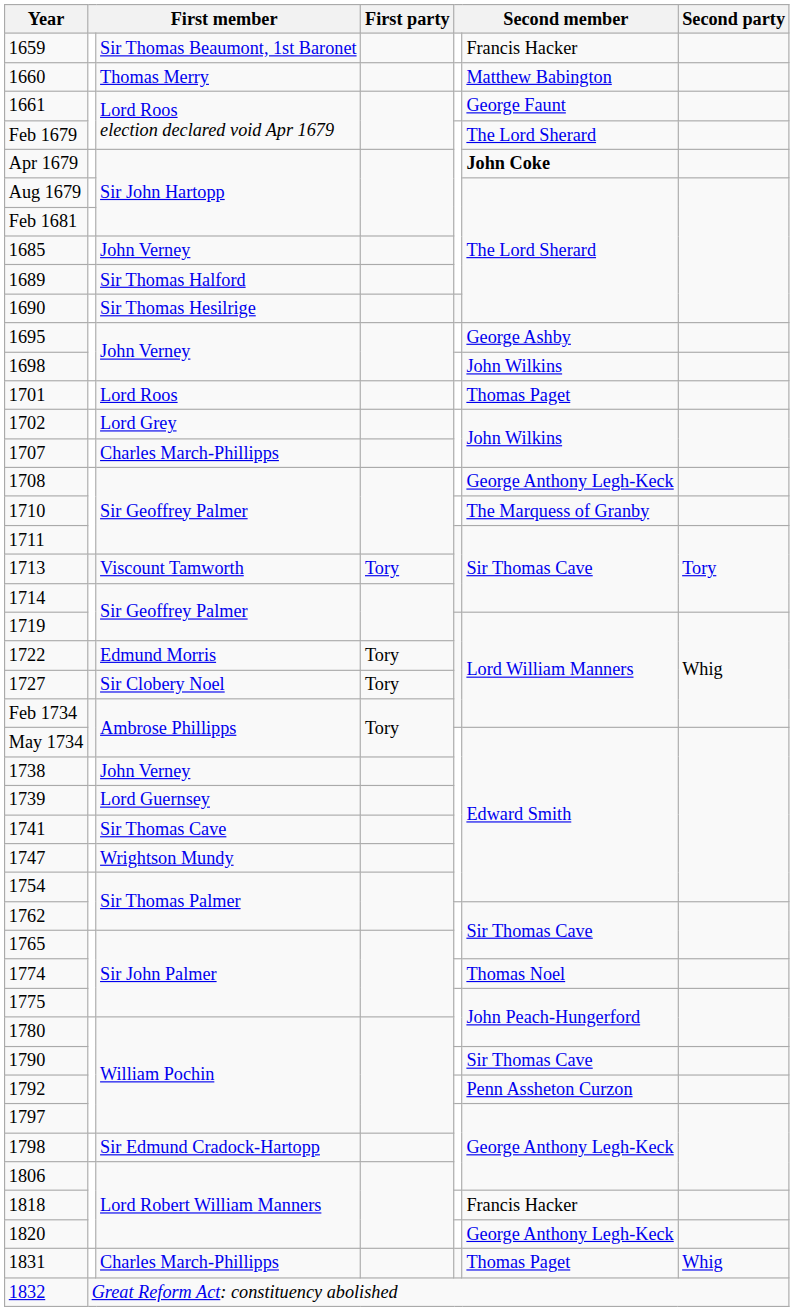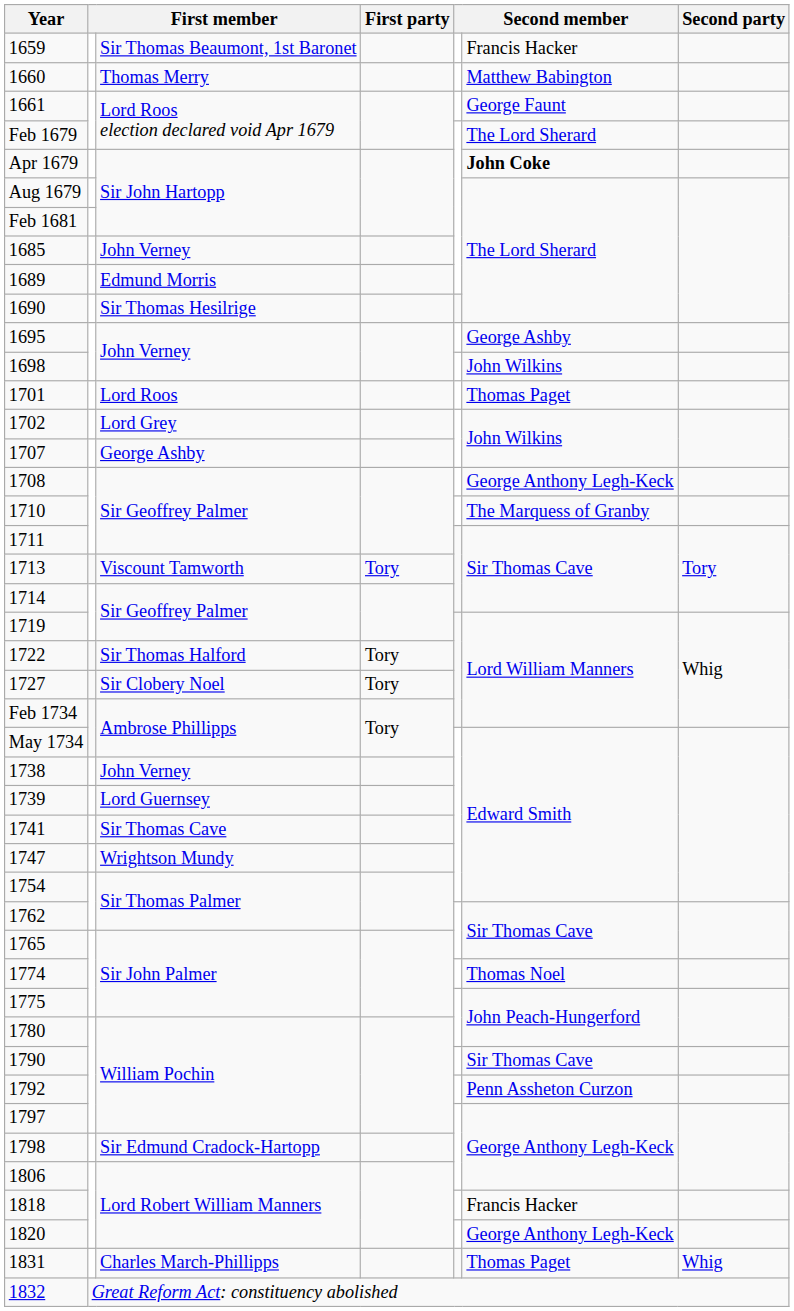(173, 279) Sir Thomas Halford -> (158, 279) Edmund Morris
(189, 452) Charles March-Phillipps -> (152, 452) George Ashby
(158, 655) Edmund Morris -> (173, 655) Sir Thomas Halford
